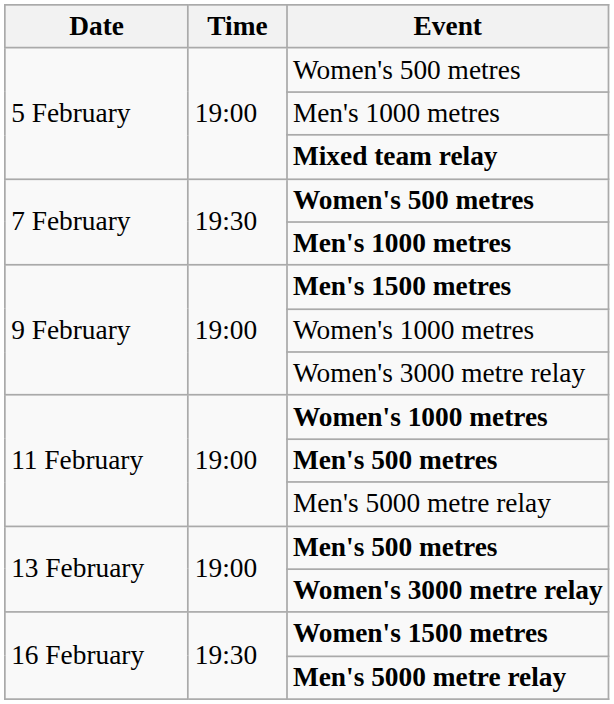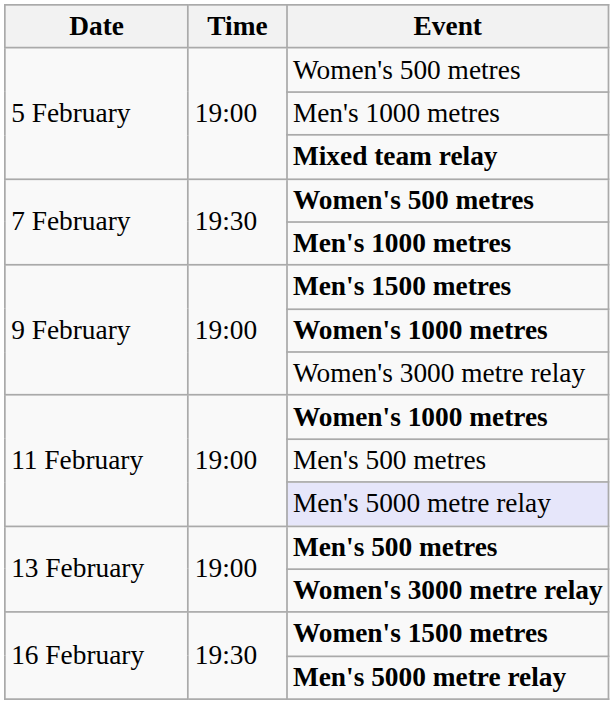(414, 329) normal -> (420, 329) bold
(395, 460) bold -> (390, 460) normal
(422, 503) no background -> (422, 503) lavender background
